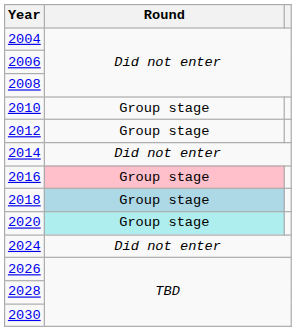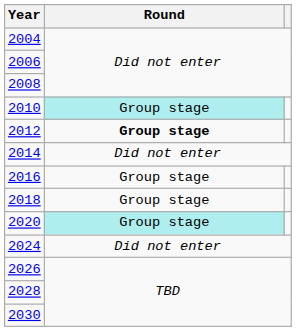(164, 108) no background -> (164, 108) paleturquoise background
(164, 131) normal -> (164, 131) bold
(164, 177) pink background -> (164, 177) no background
(164, 200) lightblue background -> (164, 200) no background
